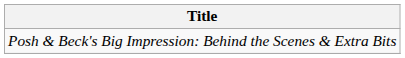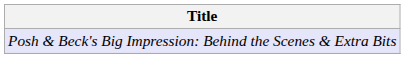(202, 41) no background -> (202, 41) lavender background
